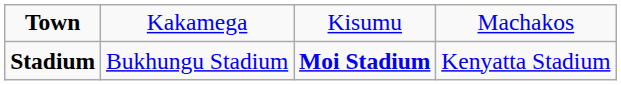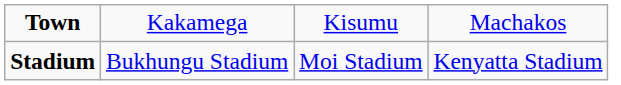(365, 60) bold -> (361, 60) normal
